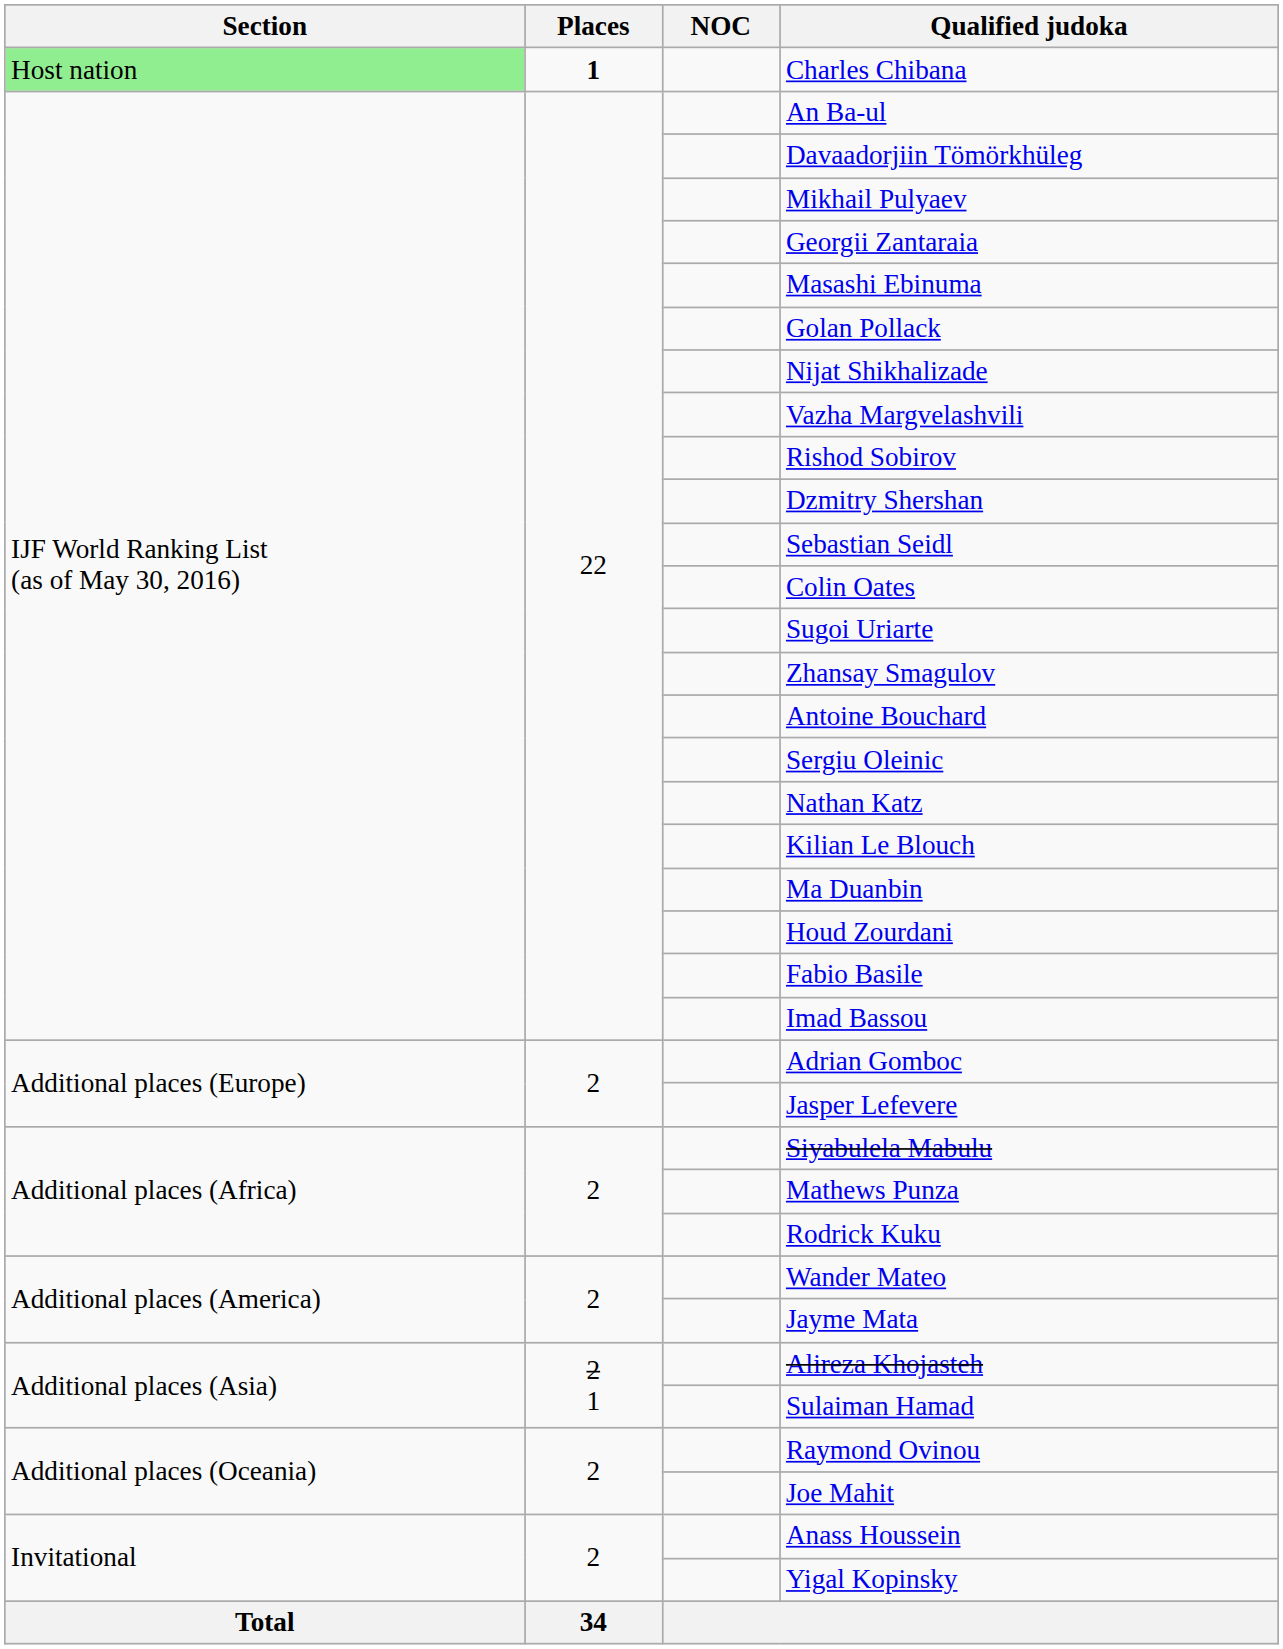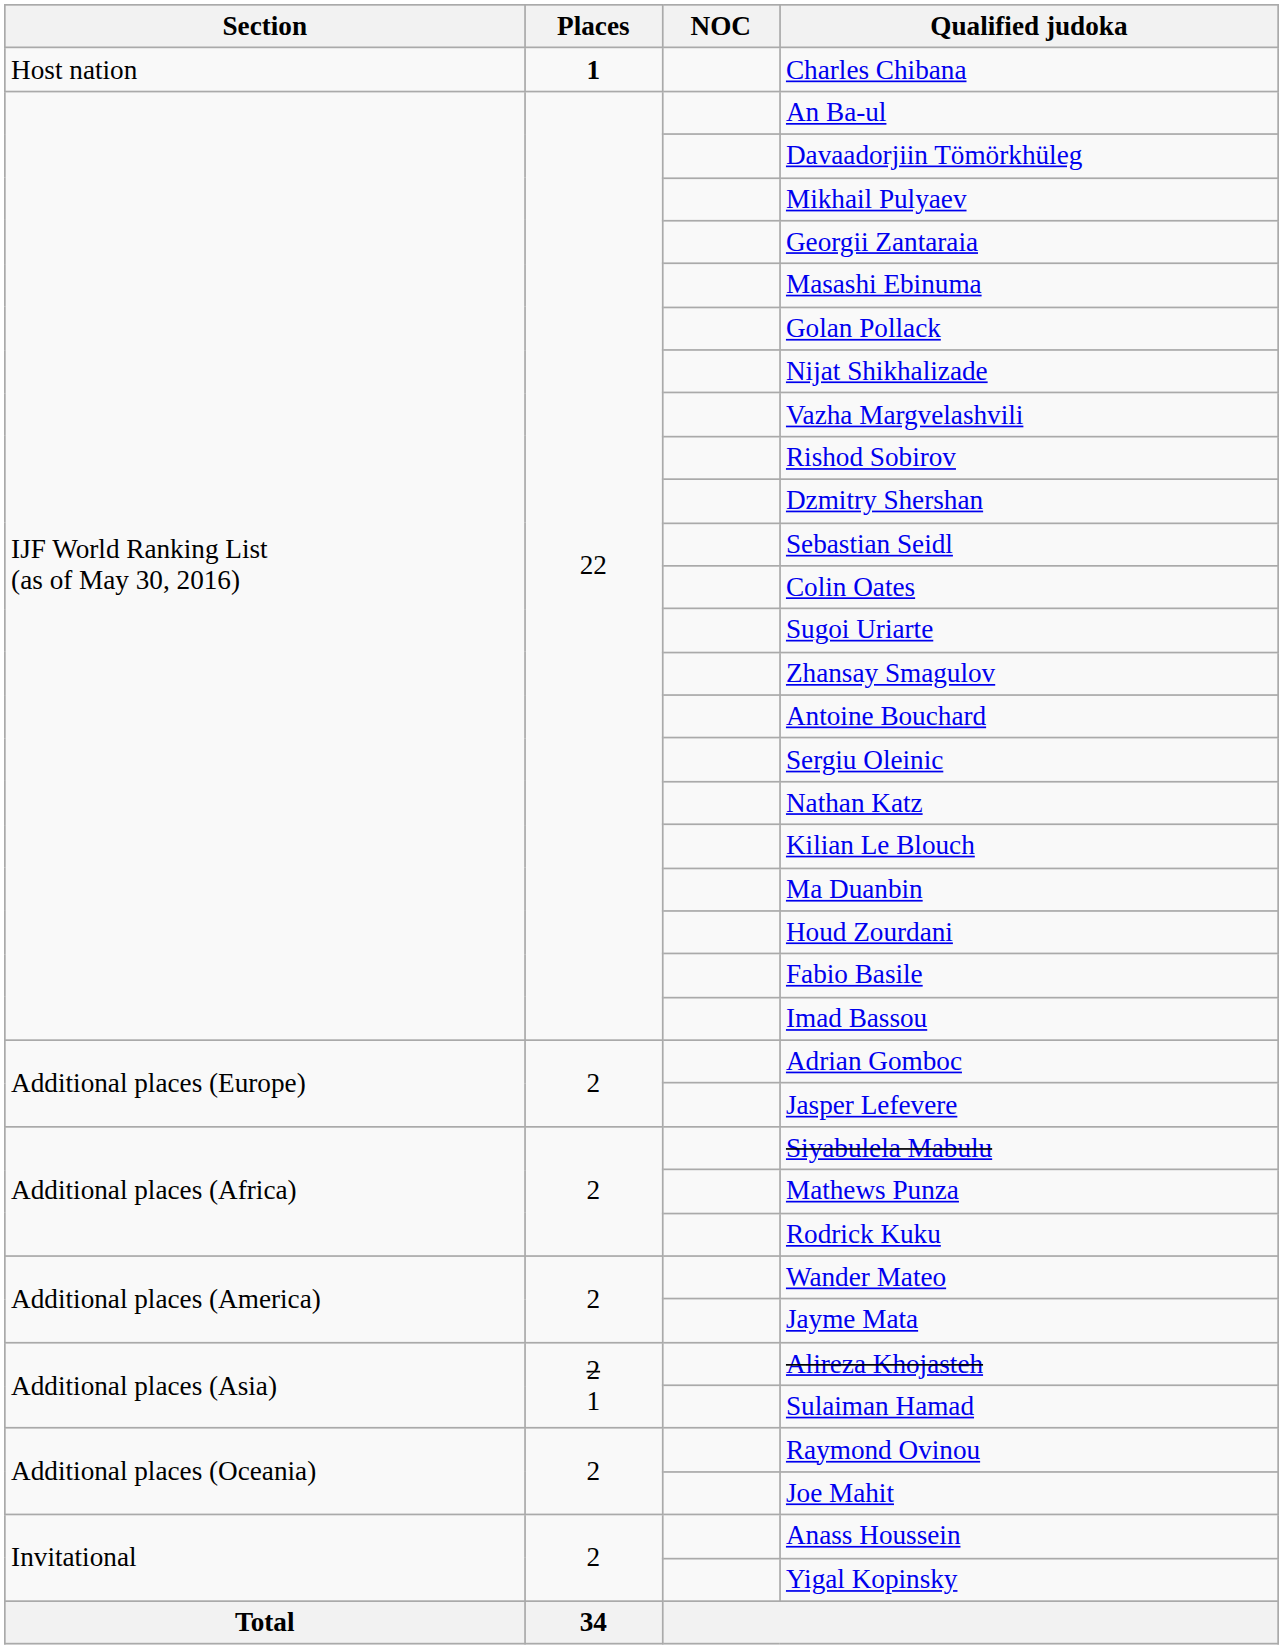(74, 69) lightgreen background -> (74, 69) no background
